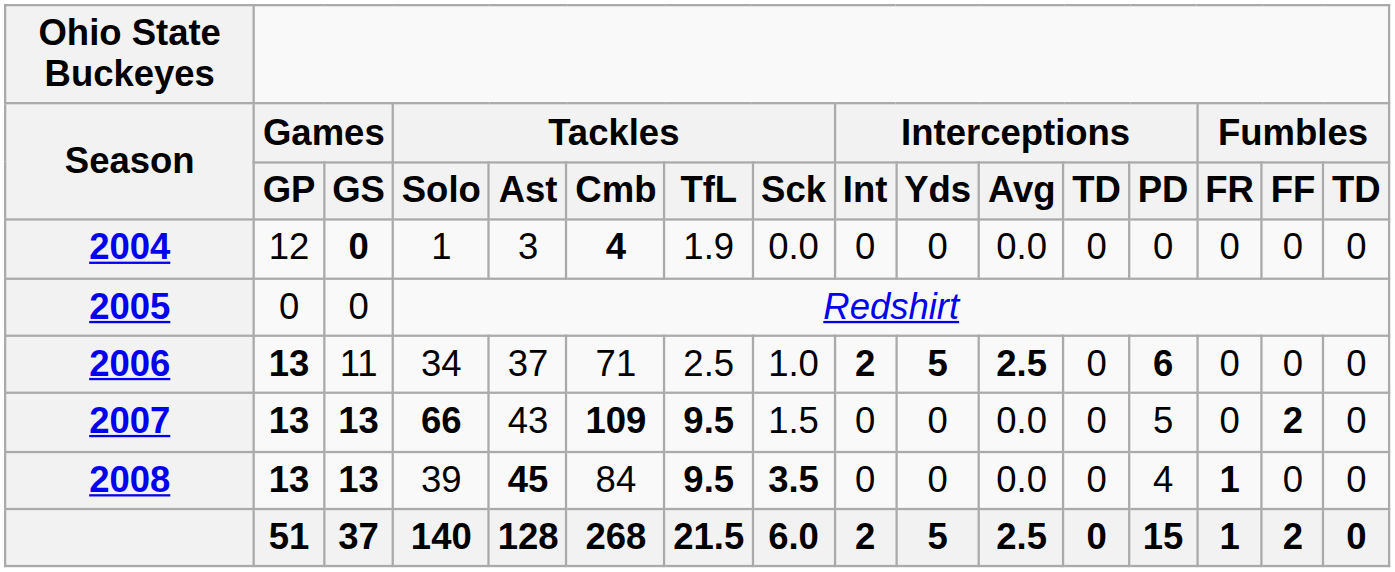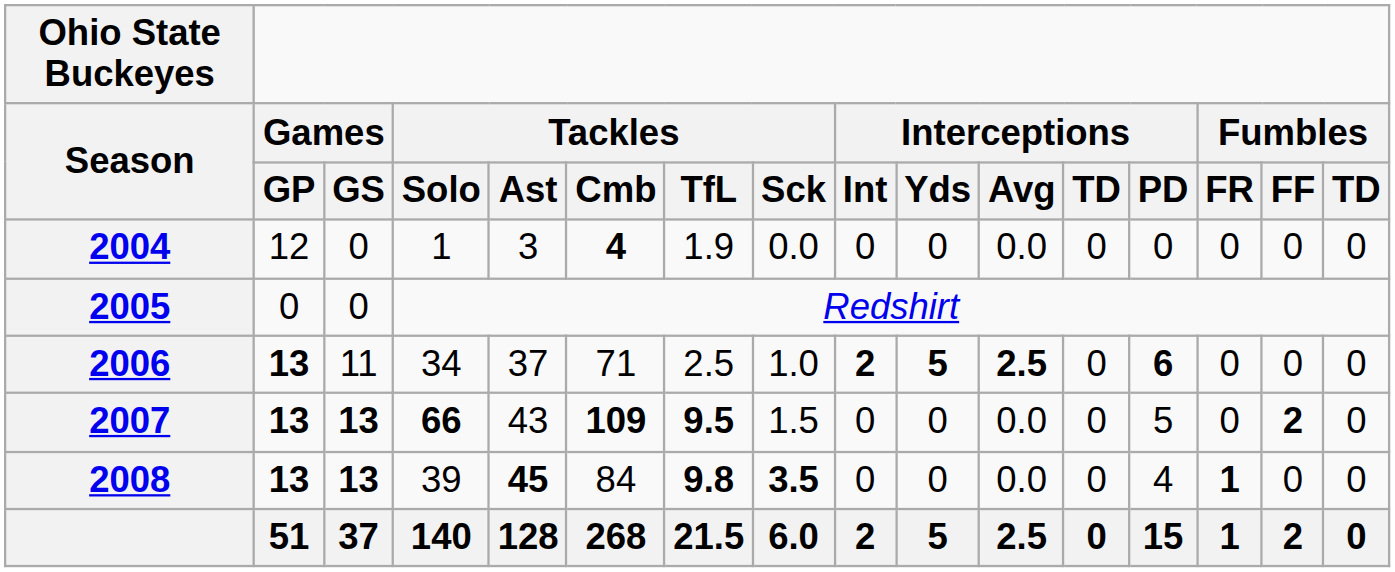(359, 248) bold -> (359, 248) normal
(709, 479) 9.5 -> (709, 479) 9.8
